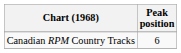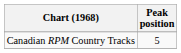(157, 40) 6 -> (157, 40) 5
